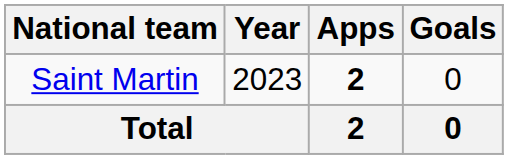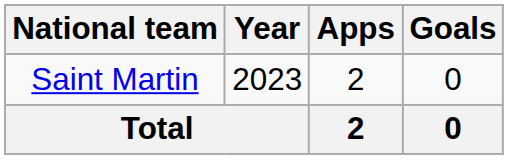(356, 79) bold -> (356, 79) normal
